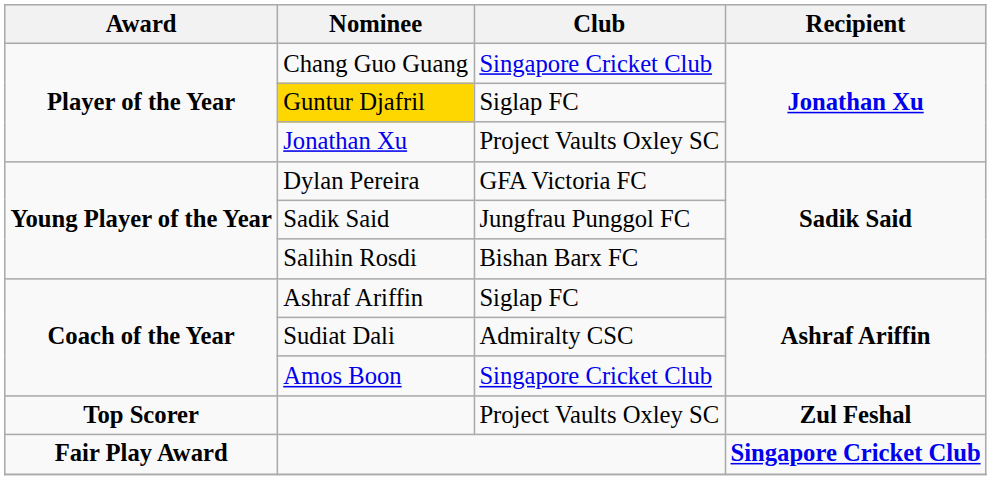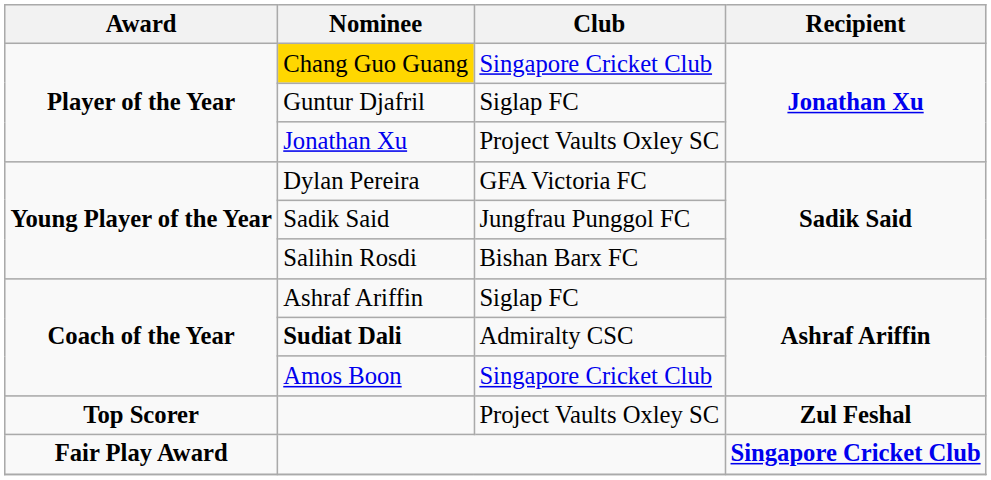(376, 63) no background -> (376, 63) gold background
(354, 102) gold background -> (354, 102) no background
(339, 336) normal -> (342, 336) bold
